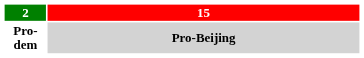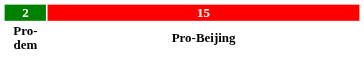(204, 37) lightgrey background -> (204, 37) no background
